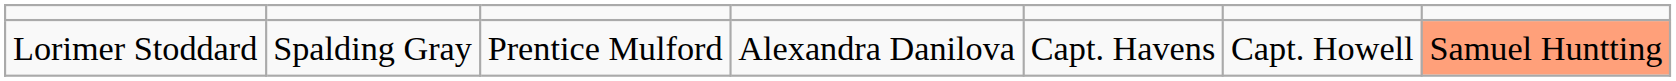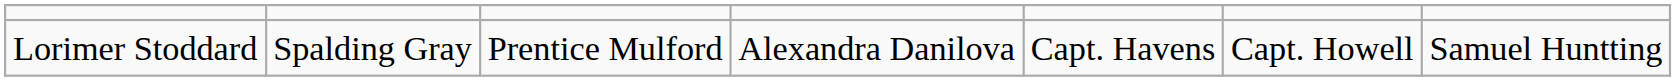(1546, 47) lightsalmon background -> (1546, 47) no background
